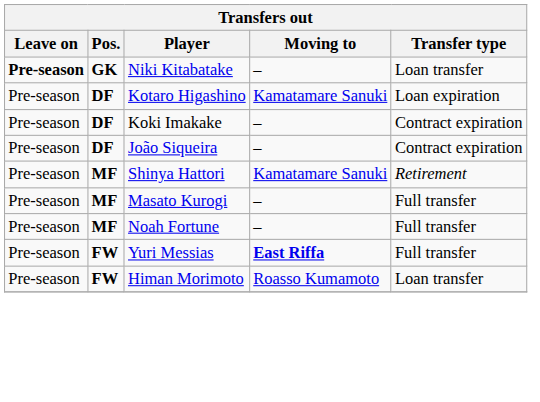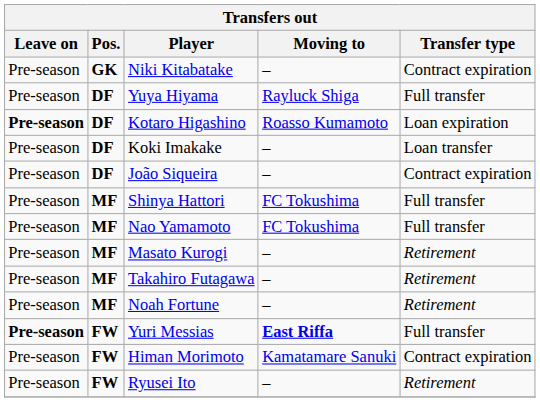(46, 69) bold -> (44, 69) normal
(439, 69) Loan transfer -> (468, 69) Contract expiration
+ row: (173, 95)
(44, 95) normal -> (46, 122) bold
(320, 95) Kamatamare Sanuki -> (325, 122) Roasso Kumamoto
(459, 122) Contract expiration -> (448, 148) Loan transfer
(320, 174) Kamatamare Sanuki -> (311, 200) FC Tokushima
(431, 174) Retirement -> (444, 200) Full transfer
+ row: (179, 226)
(435, 200) Full transfer -> (440, 252) Retirement
+ row: (191, 278)
(435, 226) Full transfer -> (440, 305) Retirement
(44, 252) normal -> (46, 331) bold
(316, 278) Roasso Kumamoto -> (329, 357) Kamatamare Sanuki
(439, 278) Loan transfer -> (468, 357) Contract expiration
+ row: (162, 383)
